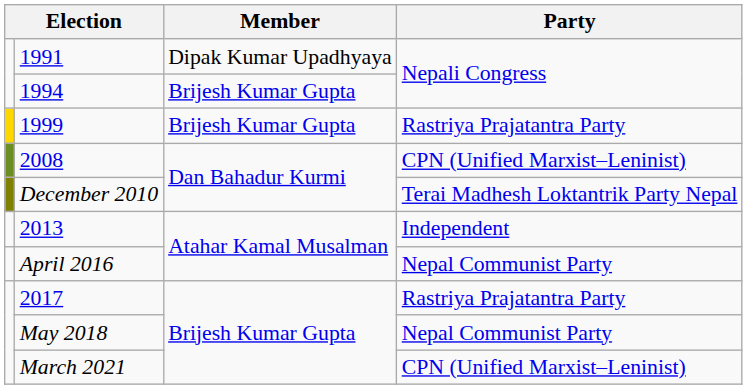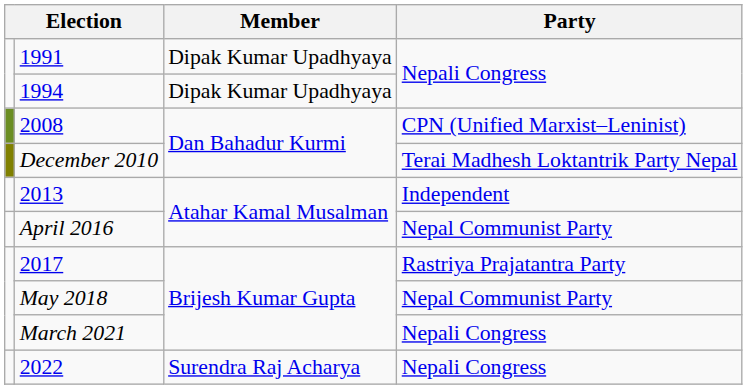(262, 90) Brijesh Kumar Gupta -> (280, 90) Dipak Kumar Upadhyaya
- row: (41, 125)
(544, 366) CPN (Unified Marxist–Leninist) -> (474, 332) Nepali Congress
+ row: (41, 366)
